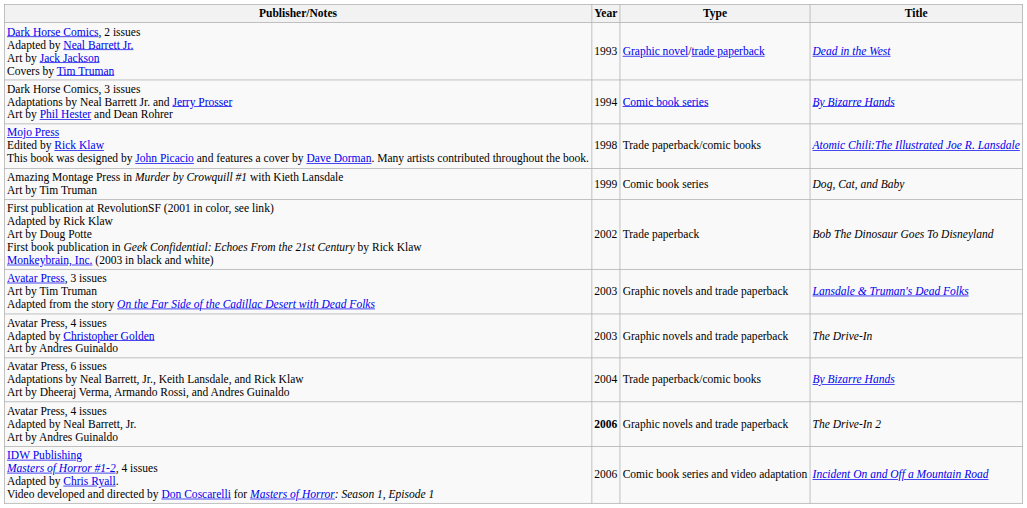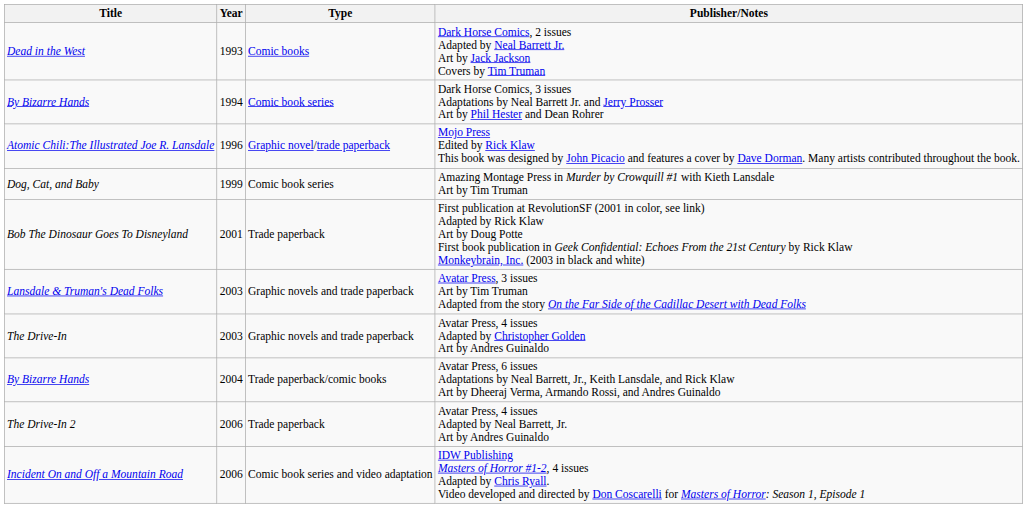columns swapped: (916, 13) <-> (298, 13)
(694, 51) Graphic novel/trade paperback -> (279, 51) Comic books
(606, 146) 1998 -> (231, 146) 1996
(692, 146) Trade paperback/comic books -> (319, 146) Graphic novel/trade paperback
(606, 234) 2002 -> (231, 234) 2001
(606, 424) bold -> (231, 424) normal
(705, 424) Graphic novels and trade paperback -> (286, 424) Trade paperback
